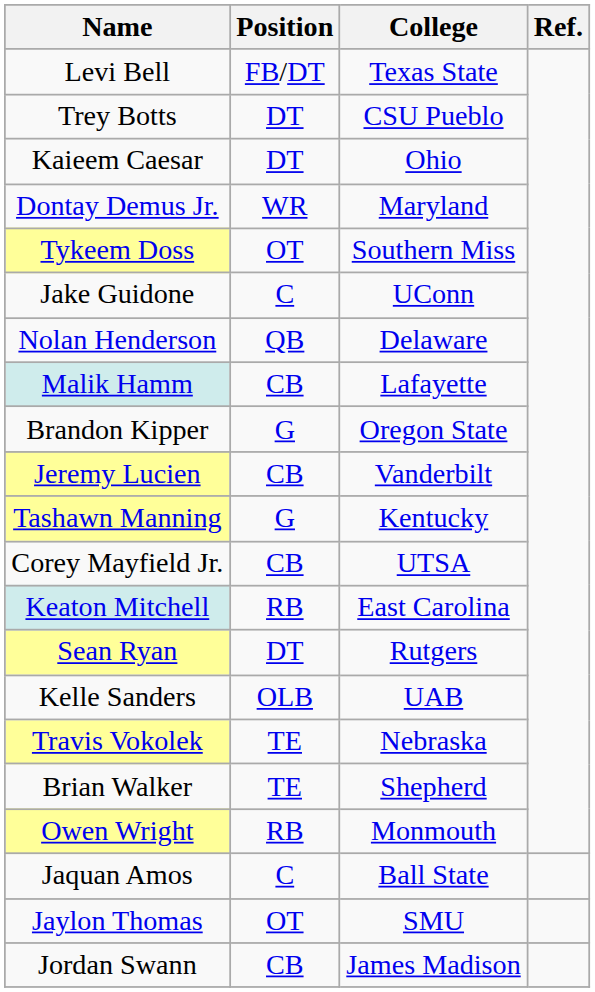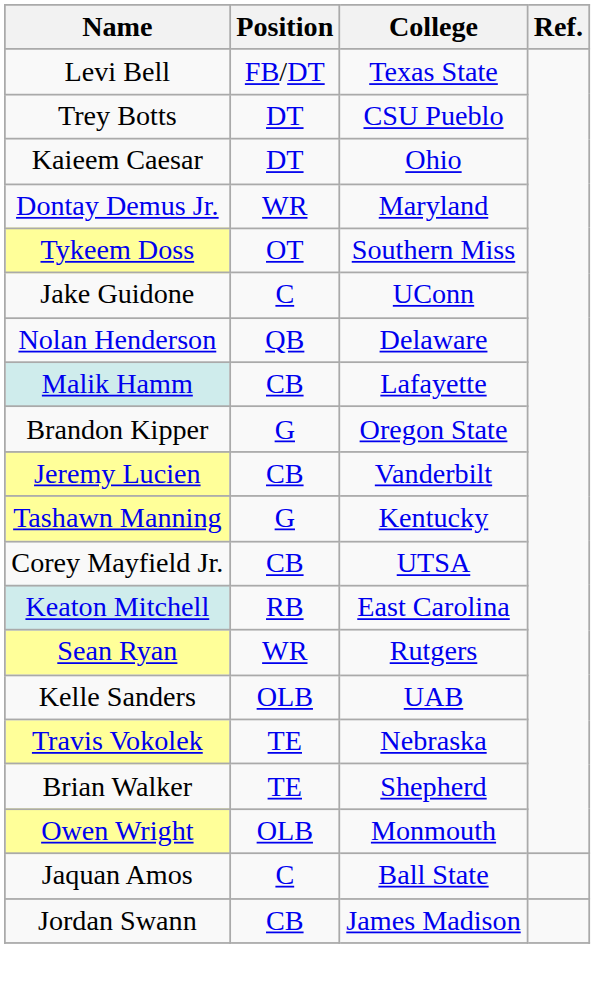(285, 652) DT -> (285, 652) WR
(285, 830) RB -> (285, 830) OLB
- row: (117, 920)
